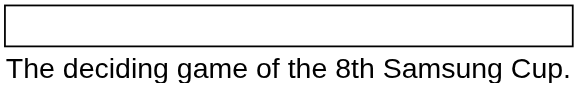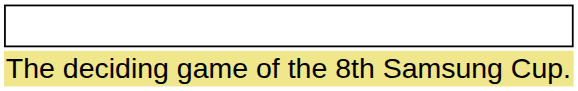(288, 68) no background -> (288, 68) khaki background
